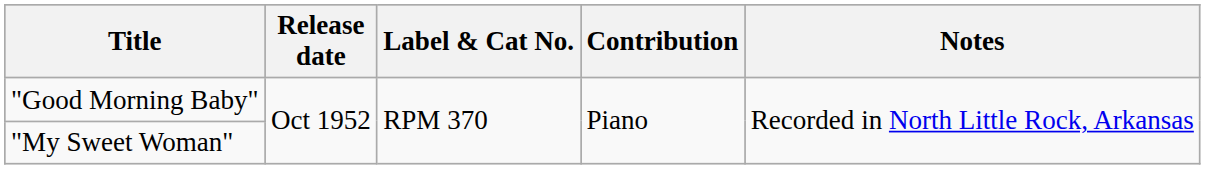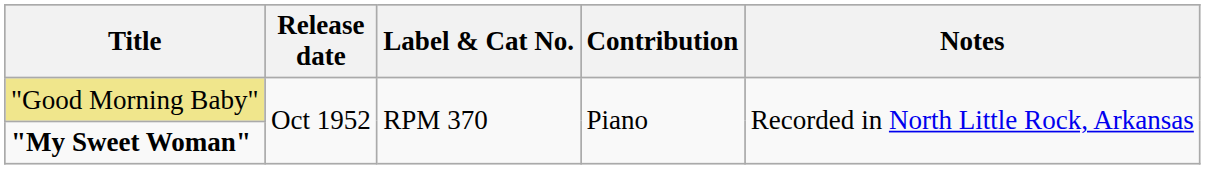(135, 99) no background -> (135, 99) khaki background
(122, 142) normal -> (131, 142) bold
